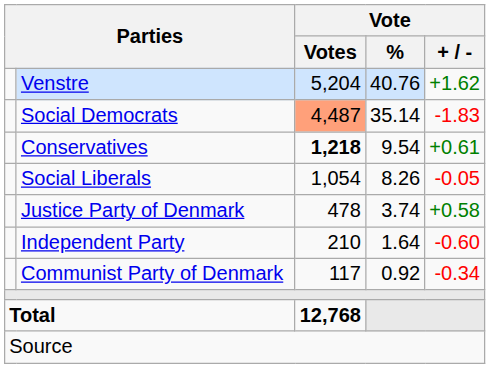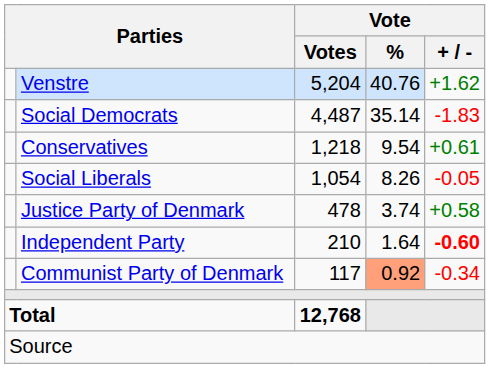(336, 115) lightsalmon background -> (336, 115) no background
(336, 147) bold -> (336, 147) normal
(457, 242) normal -> (457, 242) bold
(401, 274) no background -> (401, 274) lightsalmon background
